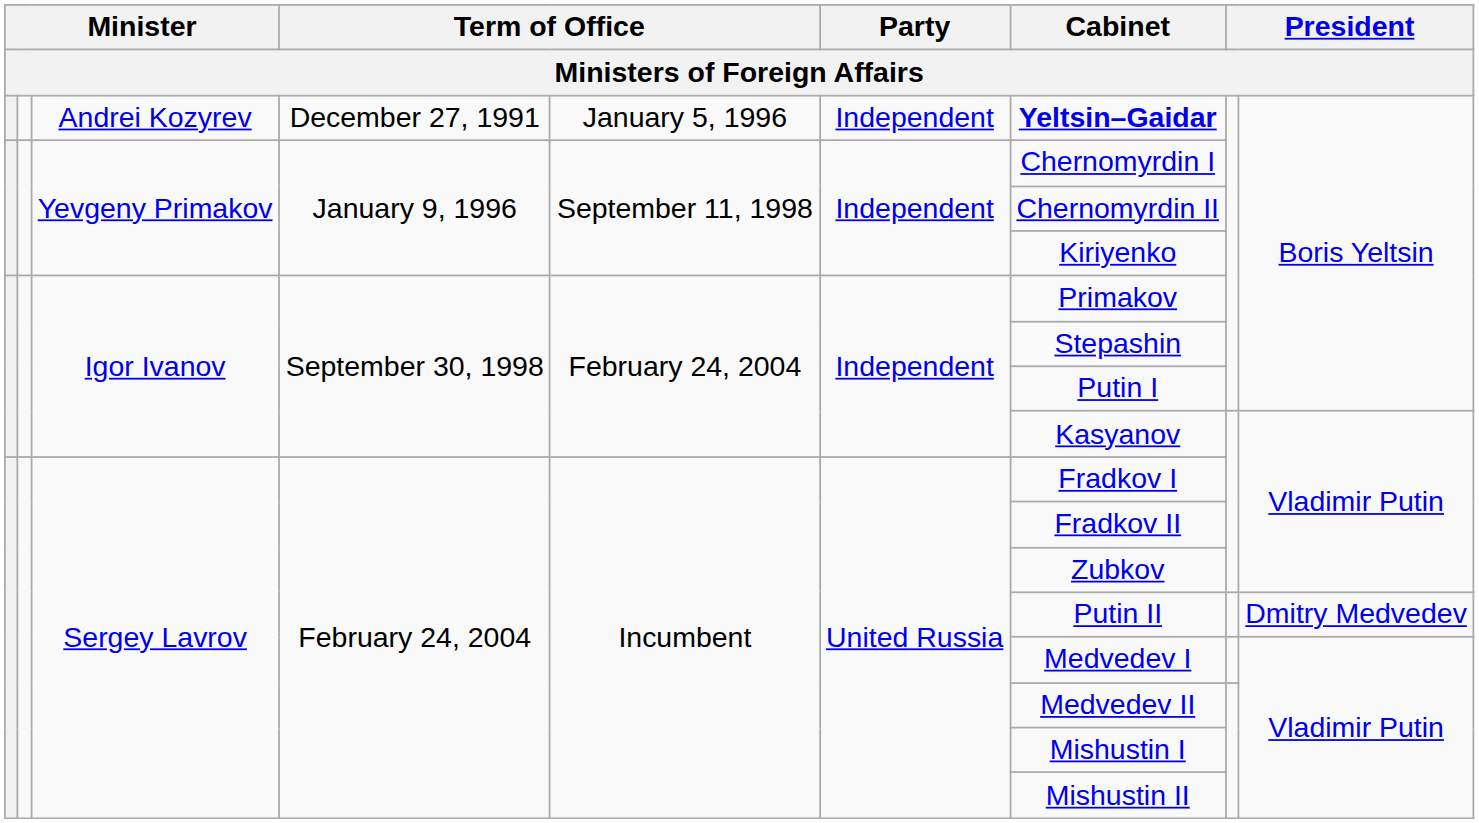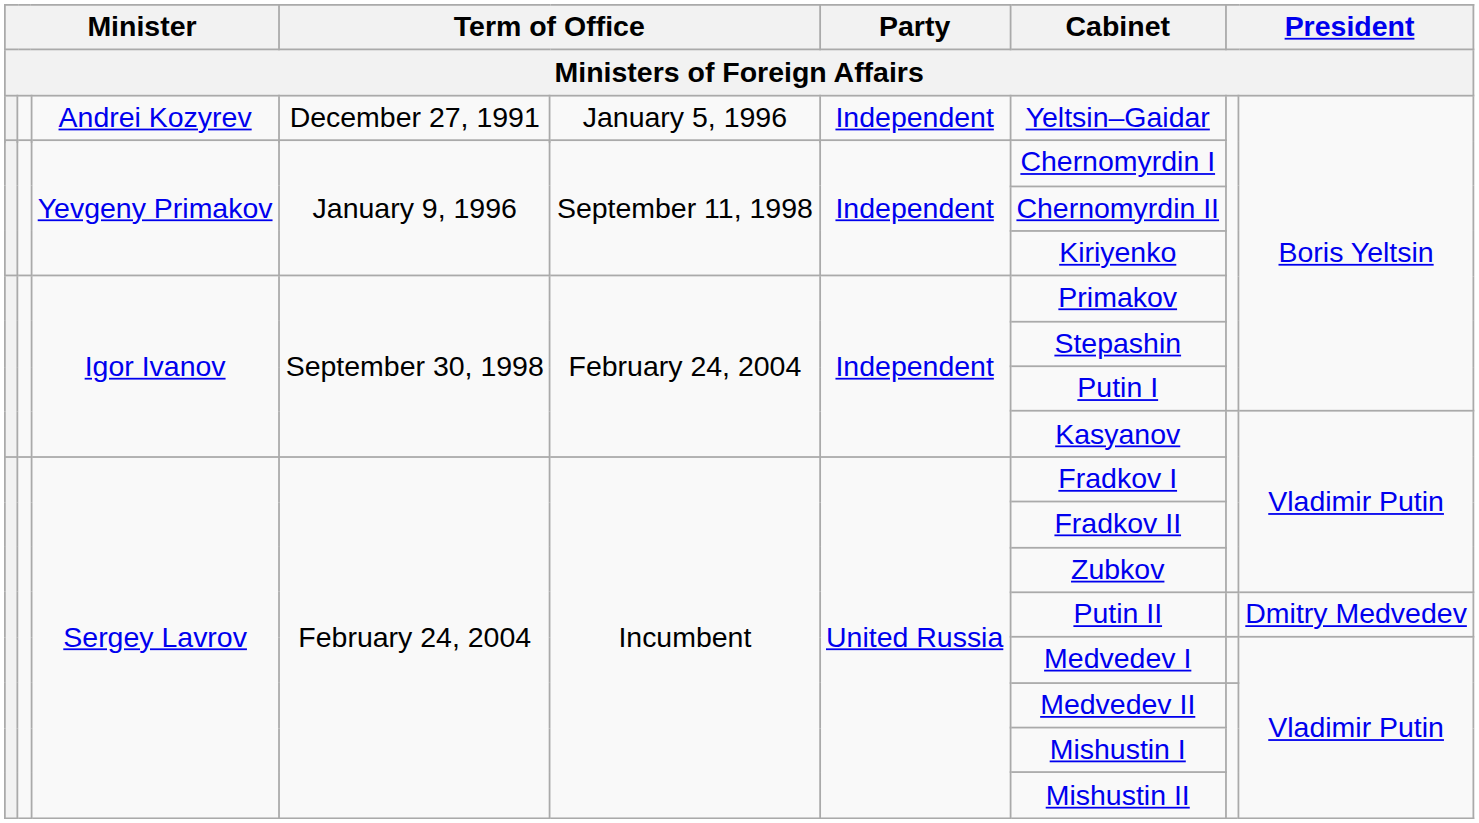(1118, 117) bold -> (1118, 117) normal
